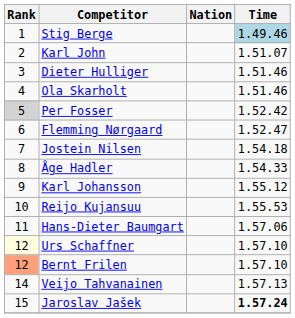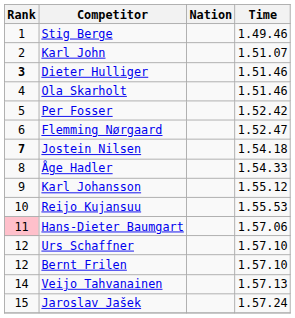(263, 33) lightblue background -> (263, 33) no background
(22, 72) normal -> (22, 72) bold
(22, 110) lightgrey background -> (22, 110) no background
(22, 149) normal -> (22, 149) bold
(22, 226) no background -> (22, 226) pink background
(22, 245) lightyellow background -> (22, 245) no background
(22, 265) lightsalmon background -> (22, 265) no background
(263, 303) bold -> (263, 303) normal
